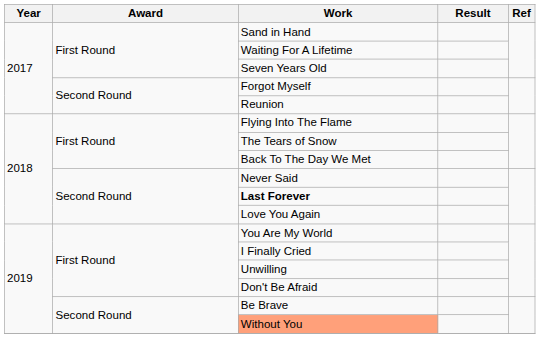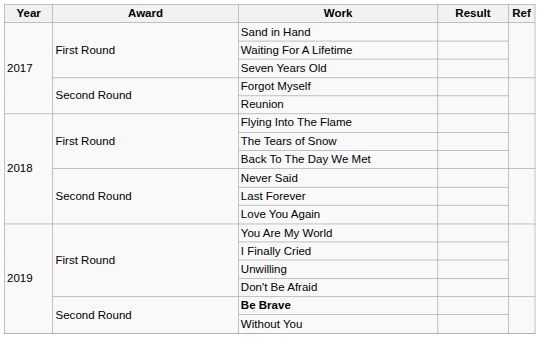(275, 196) bold -> (273, 196) normal
(265, 305) normal -> (266, 305) bold
(272, 324) lightsalmon background -> (272, 324) no background
